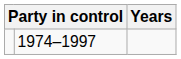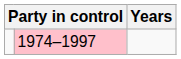(57, 41) no background -> (57, 41) pink background
